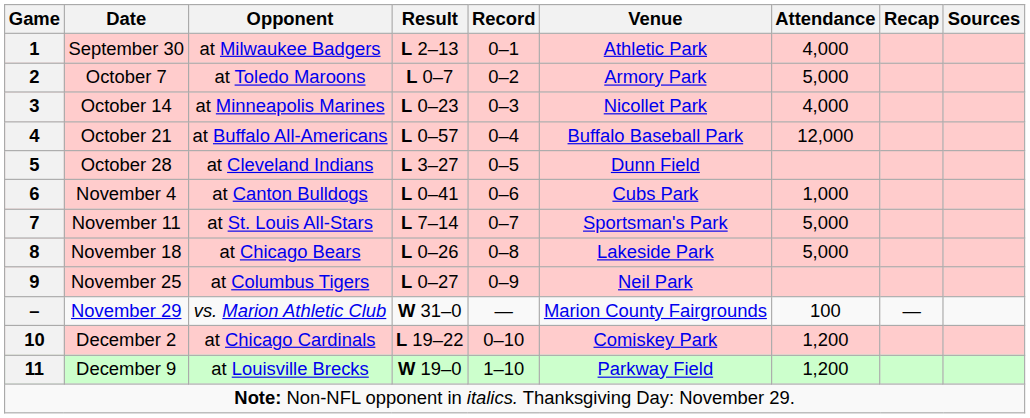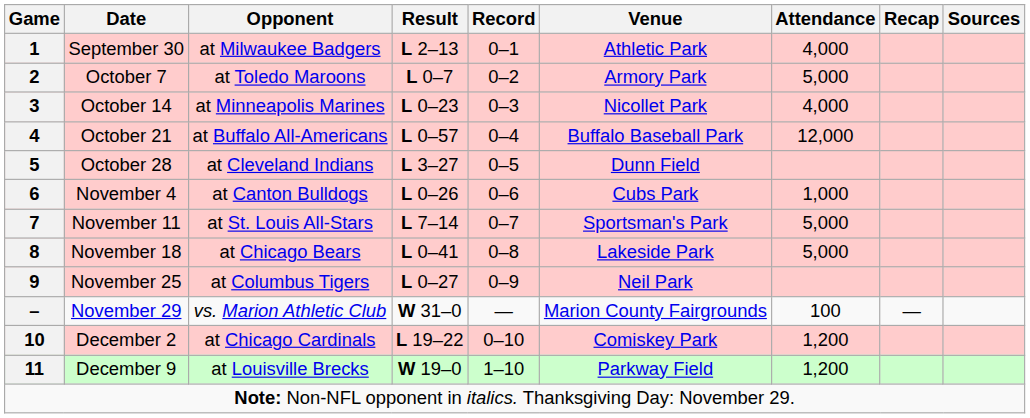(430, 194) L 0–41 -> (430, 194) L 0–26
(430, 252) L 0–26 -> (430, 252) L 0–41
